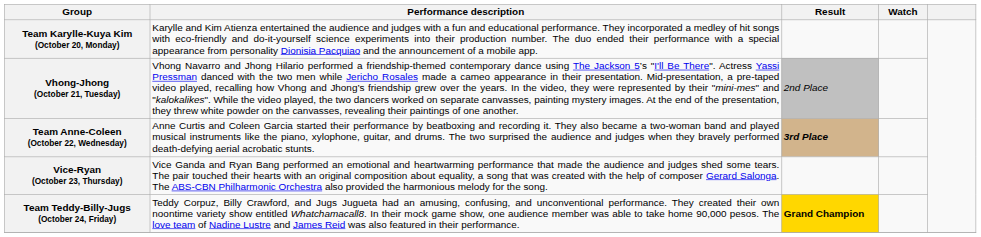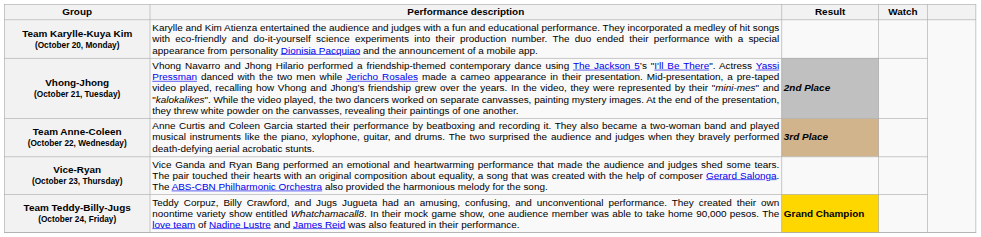(806, 88) normal -> (807, 88) bold
